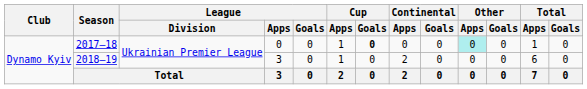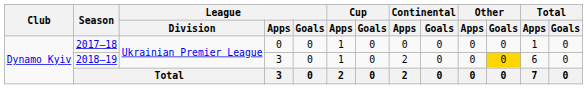(372, 44) bold -> (372, 44) normal
(472, 44) paleturquoise background -> (472, 44) no background
(503, 60) no background -> (503, 60) gold background
